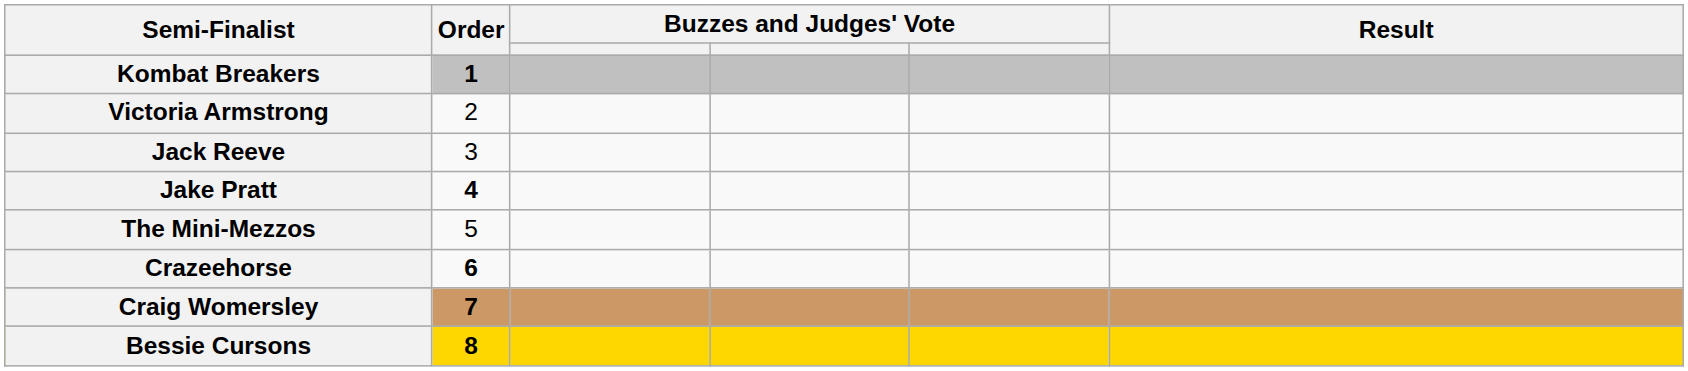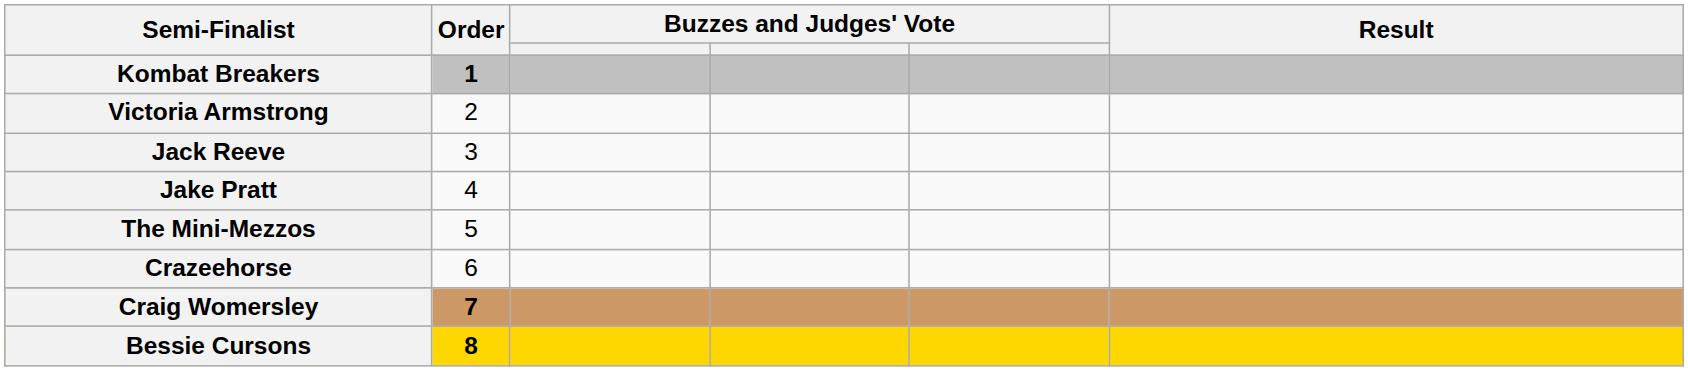(471, 190) bold -> (471, 190) normal
(471, 268) bold -> (471, 268) normal
